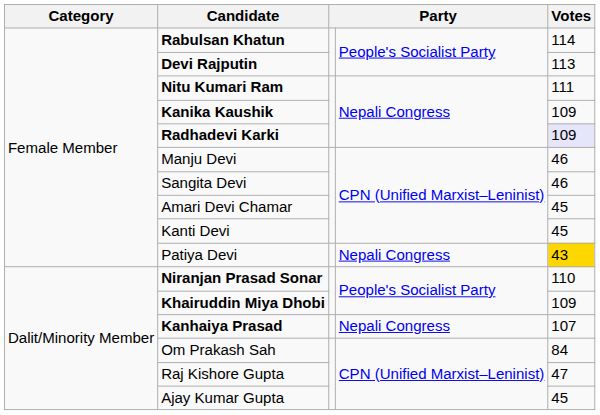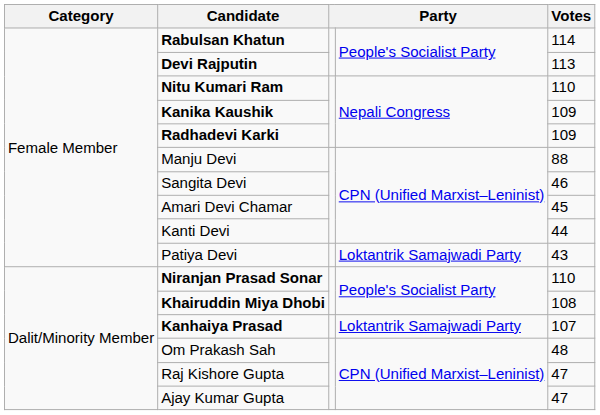(563, 87) 111 -> (563, 87) 110
(564, 135) lavender background -> (564, 135) no background
(560, 159) 46 -> (560, 159) 88
(560, 231) 45 -> (560, 231) 44
(394, 254) Nepali Congress -> (430, 254) Loktantrik Samajwadi Party
(560, 254) gold background -> (560, 254) no background
(564, 302) 109 -> (564, 302) 108
(394, 326) Nepali Congress -> (430, 326) Loktantrik Samajwadi Party
(560, 350) 84 -> (560, 350) 48
(560, 398) 45 -> (560, 398) 47
